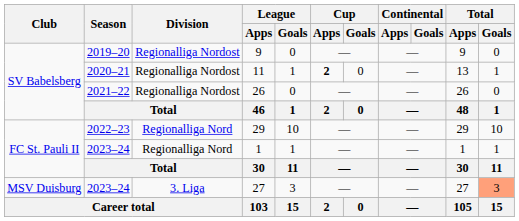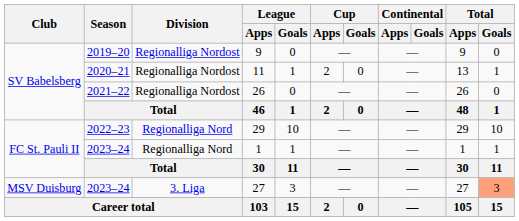(327, 71) bold -> (327, 71) normal
